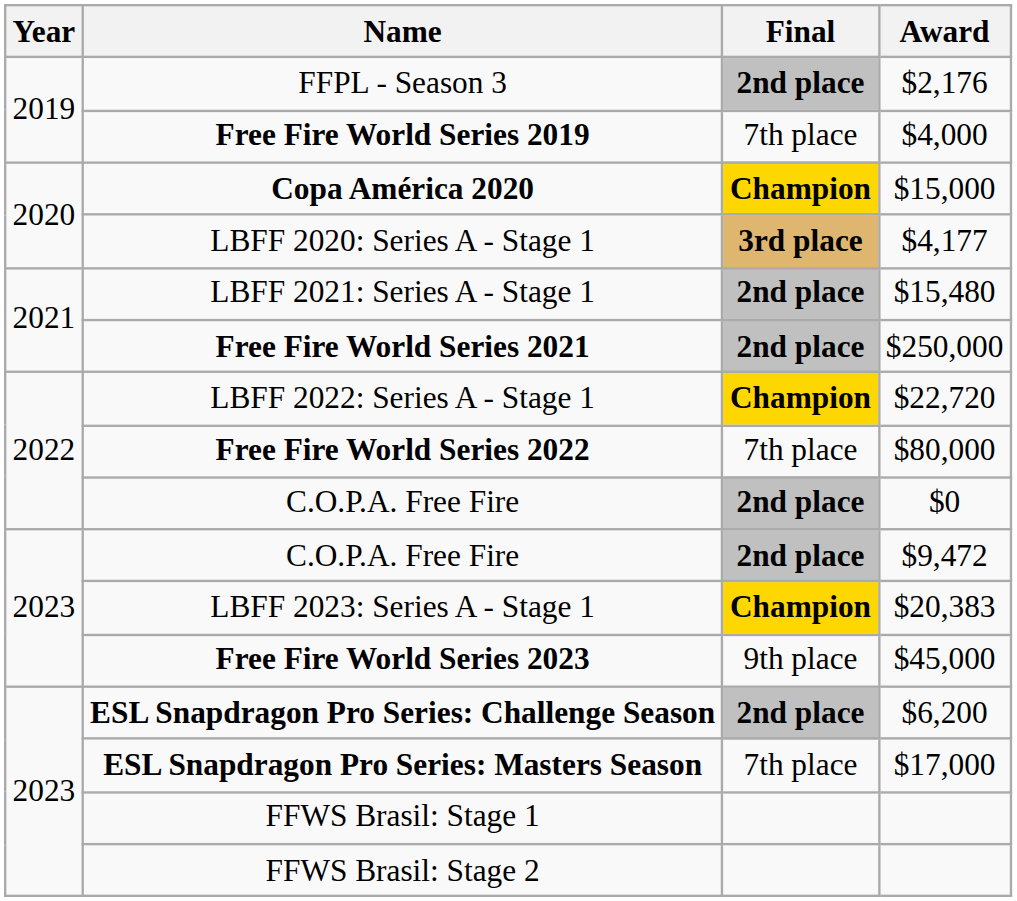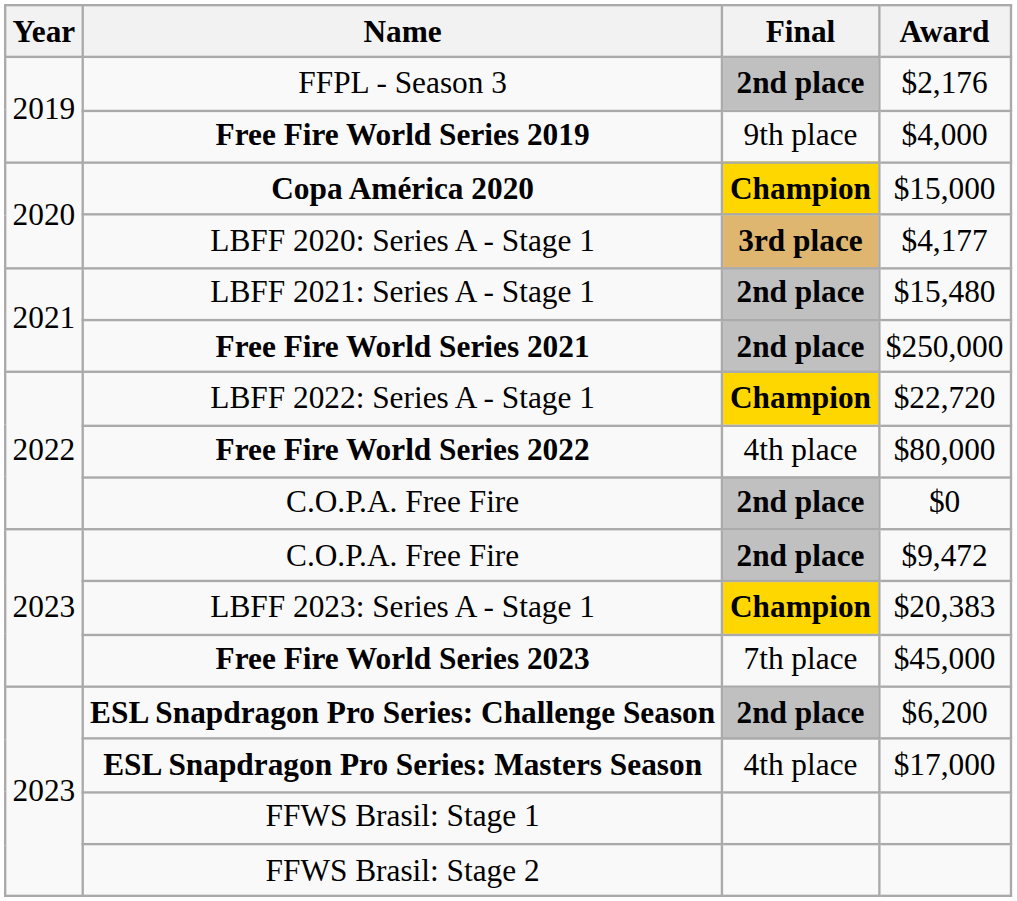(800, 135) 7th place -> (800, 135) 9th place
(800, 450) 7th place -> (800, 450) 4th place
(800, 660) 9th place -> (800, 660) 7th place
(800, 765) 7th place -> (800, 765) 4th place
